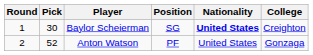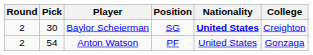(22, 27) 1 -> (22, 27) 2
(52, 43) 52 -> (52, 43) 54
